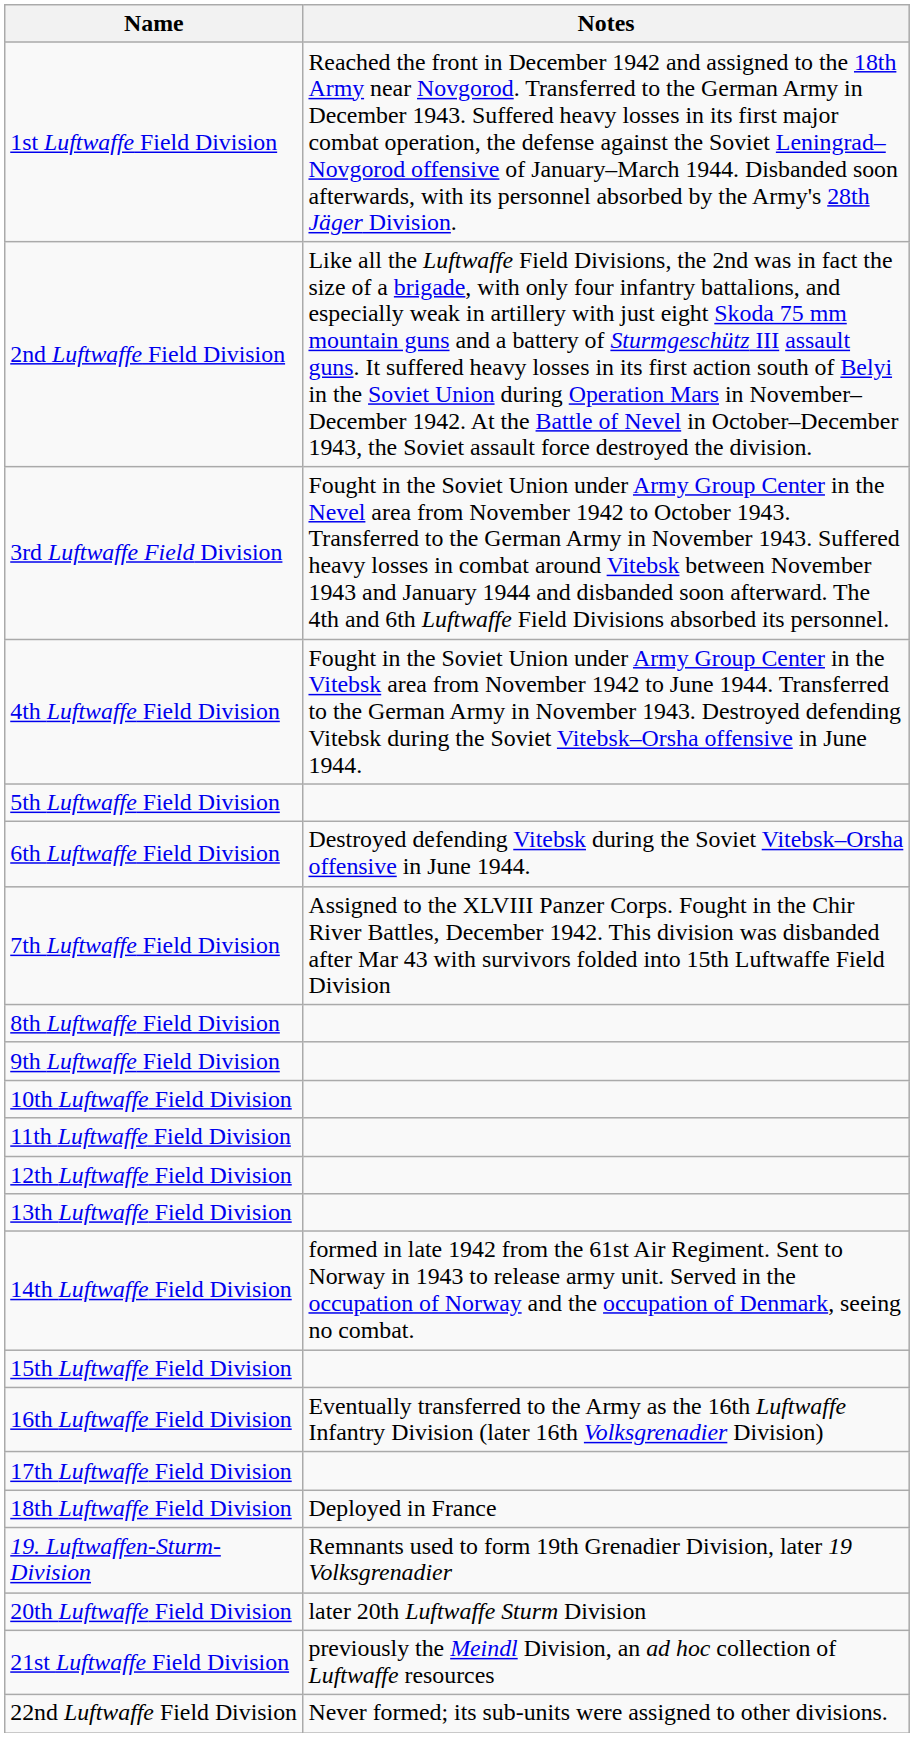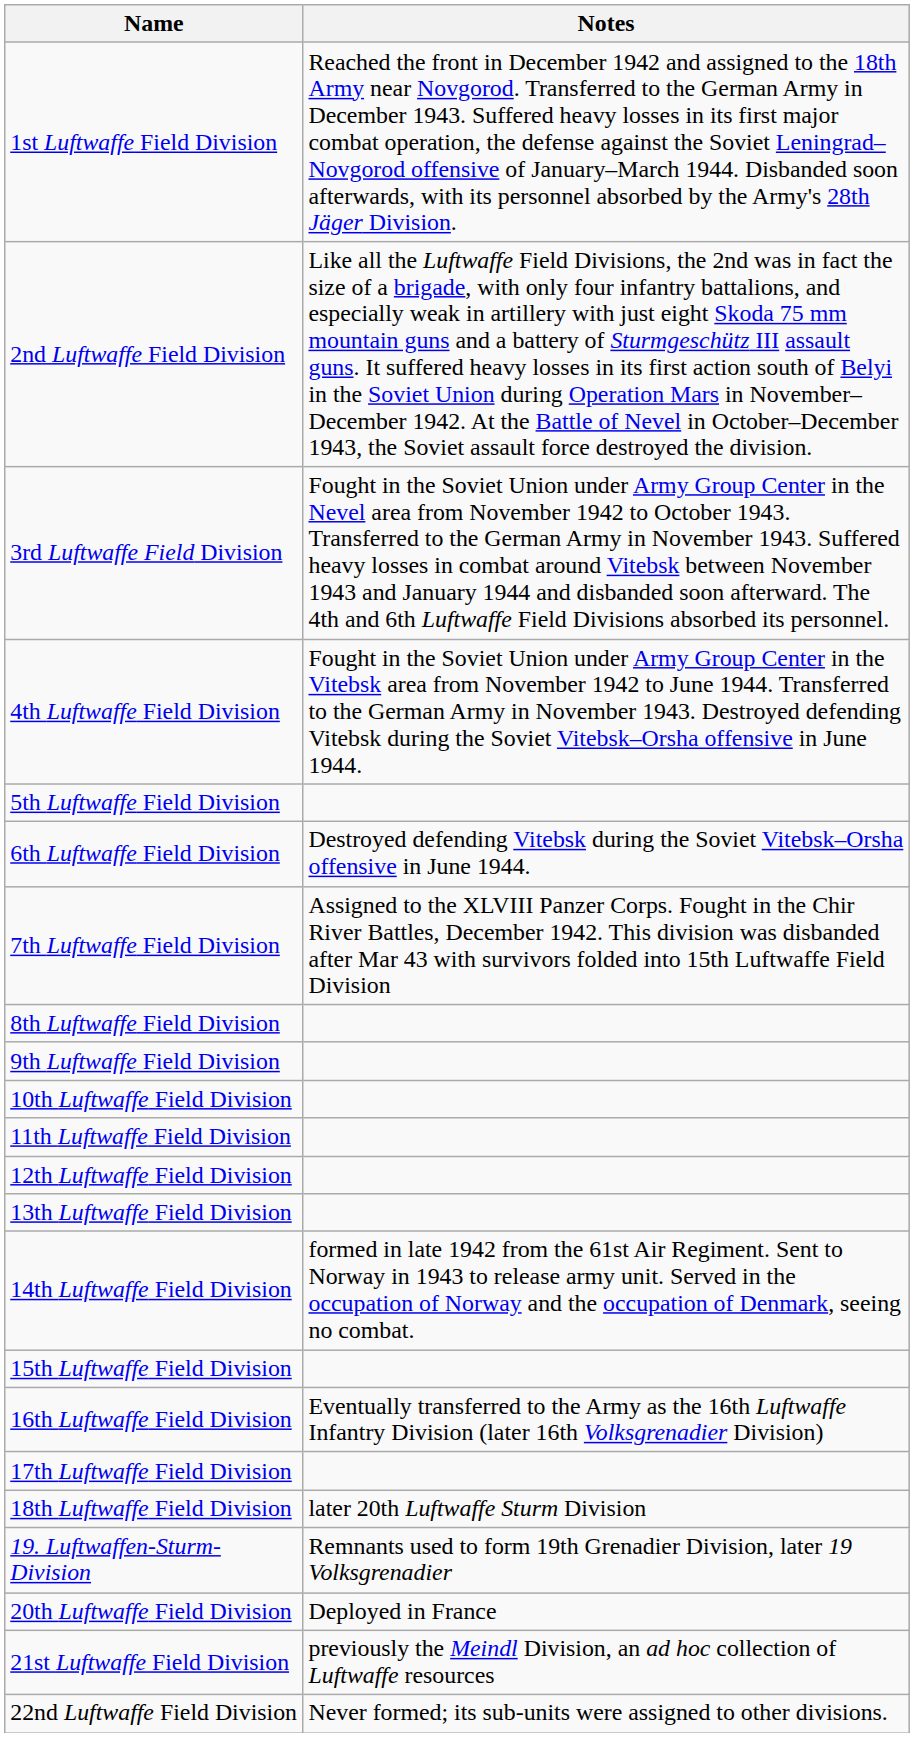(402, 1508) Deployed in France -> (477, 1508) later 20th Luftwaffe Sturm Division
(477, 1610) later 20th Luftwaffe Sturm Division -> (402, 1610) Deployed in France
